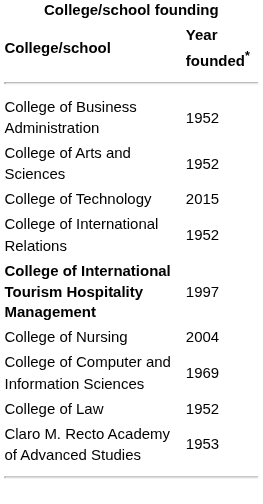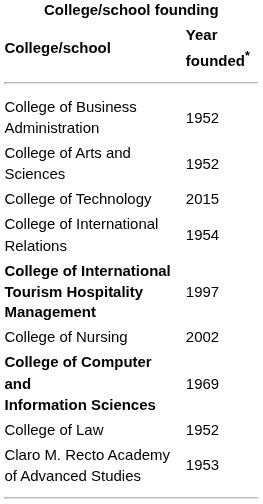(203, 235) 1952 -> (203, 235) 1954
(203, 337) 2004 -> (203, 337) 2002
(88, 373) normal -> (80, 383) bold
